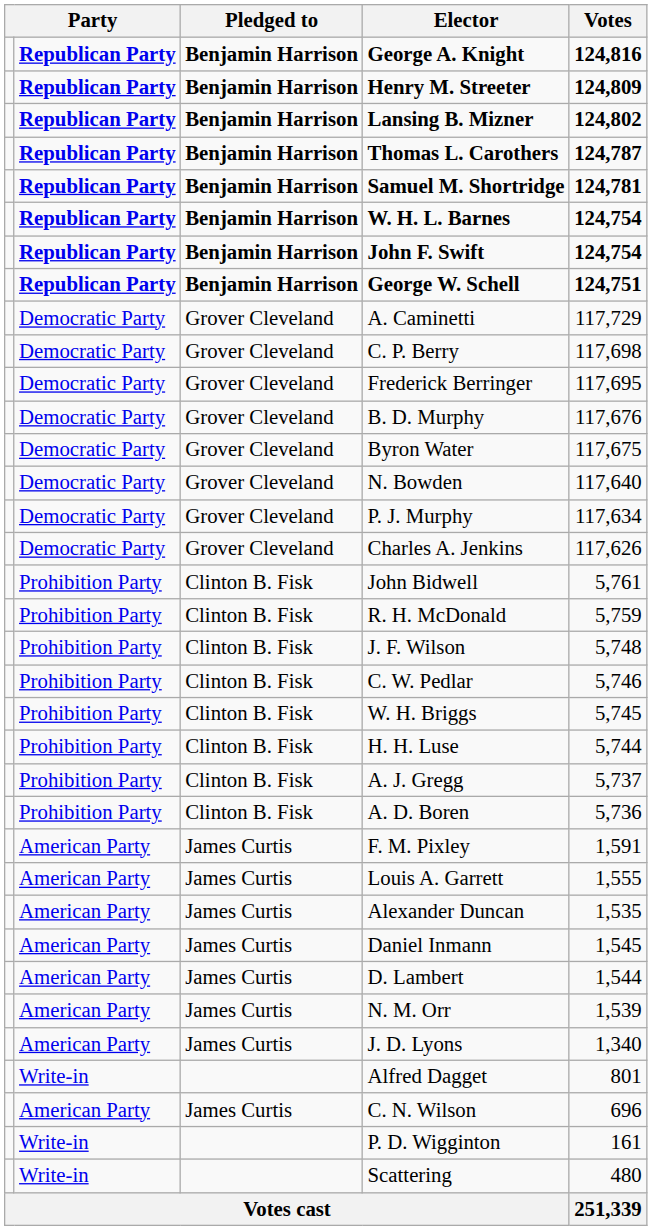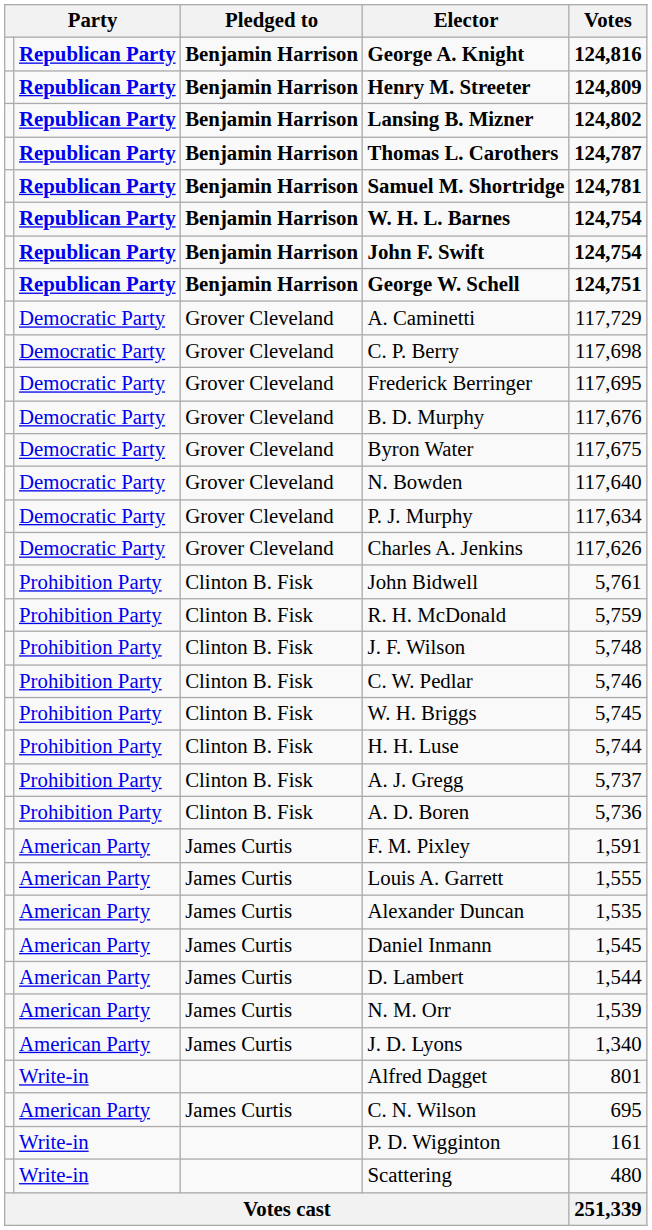(626, 1109) 696 -> (626, 1109) 695
